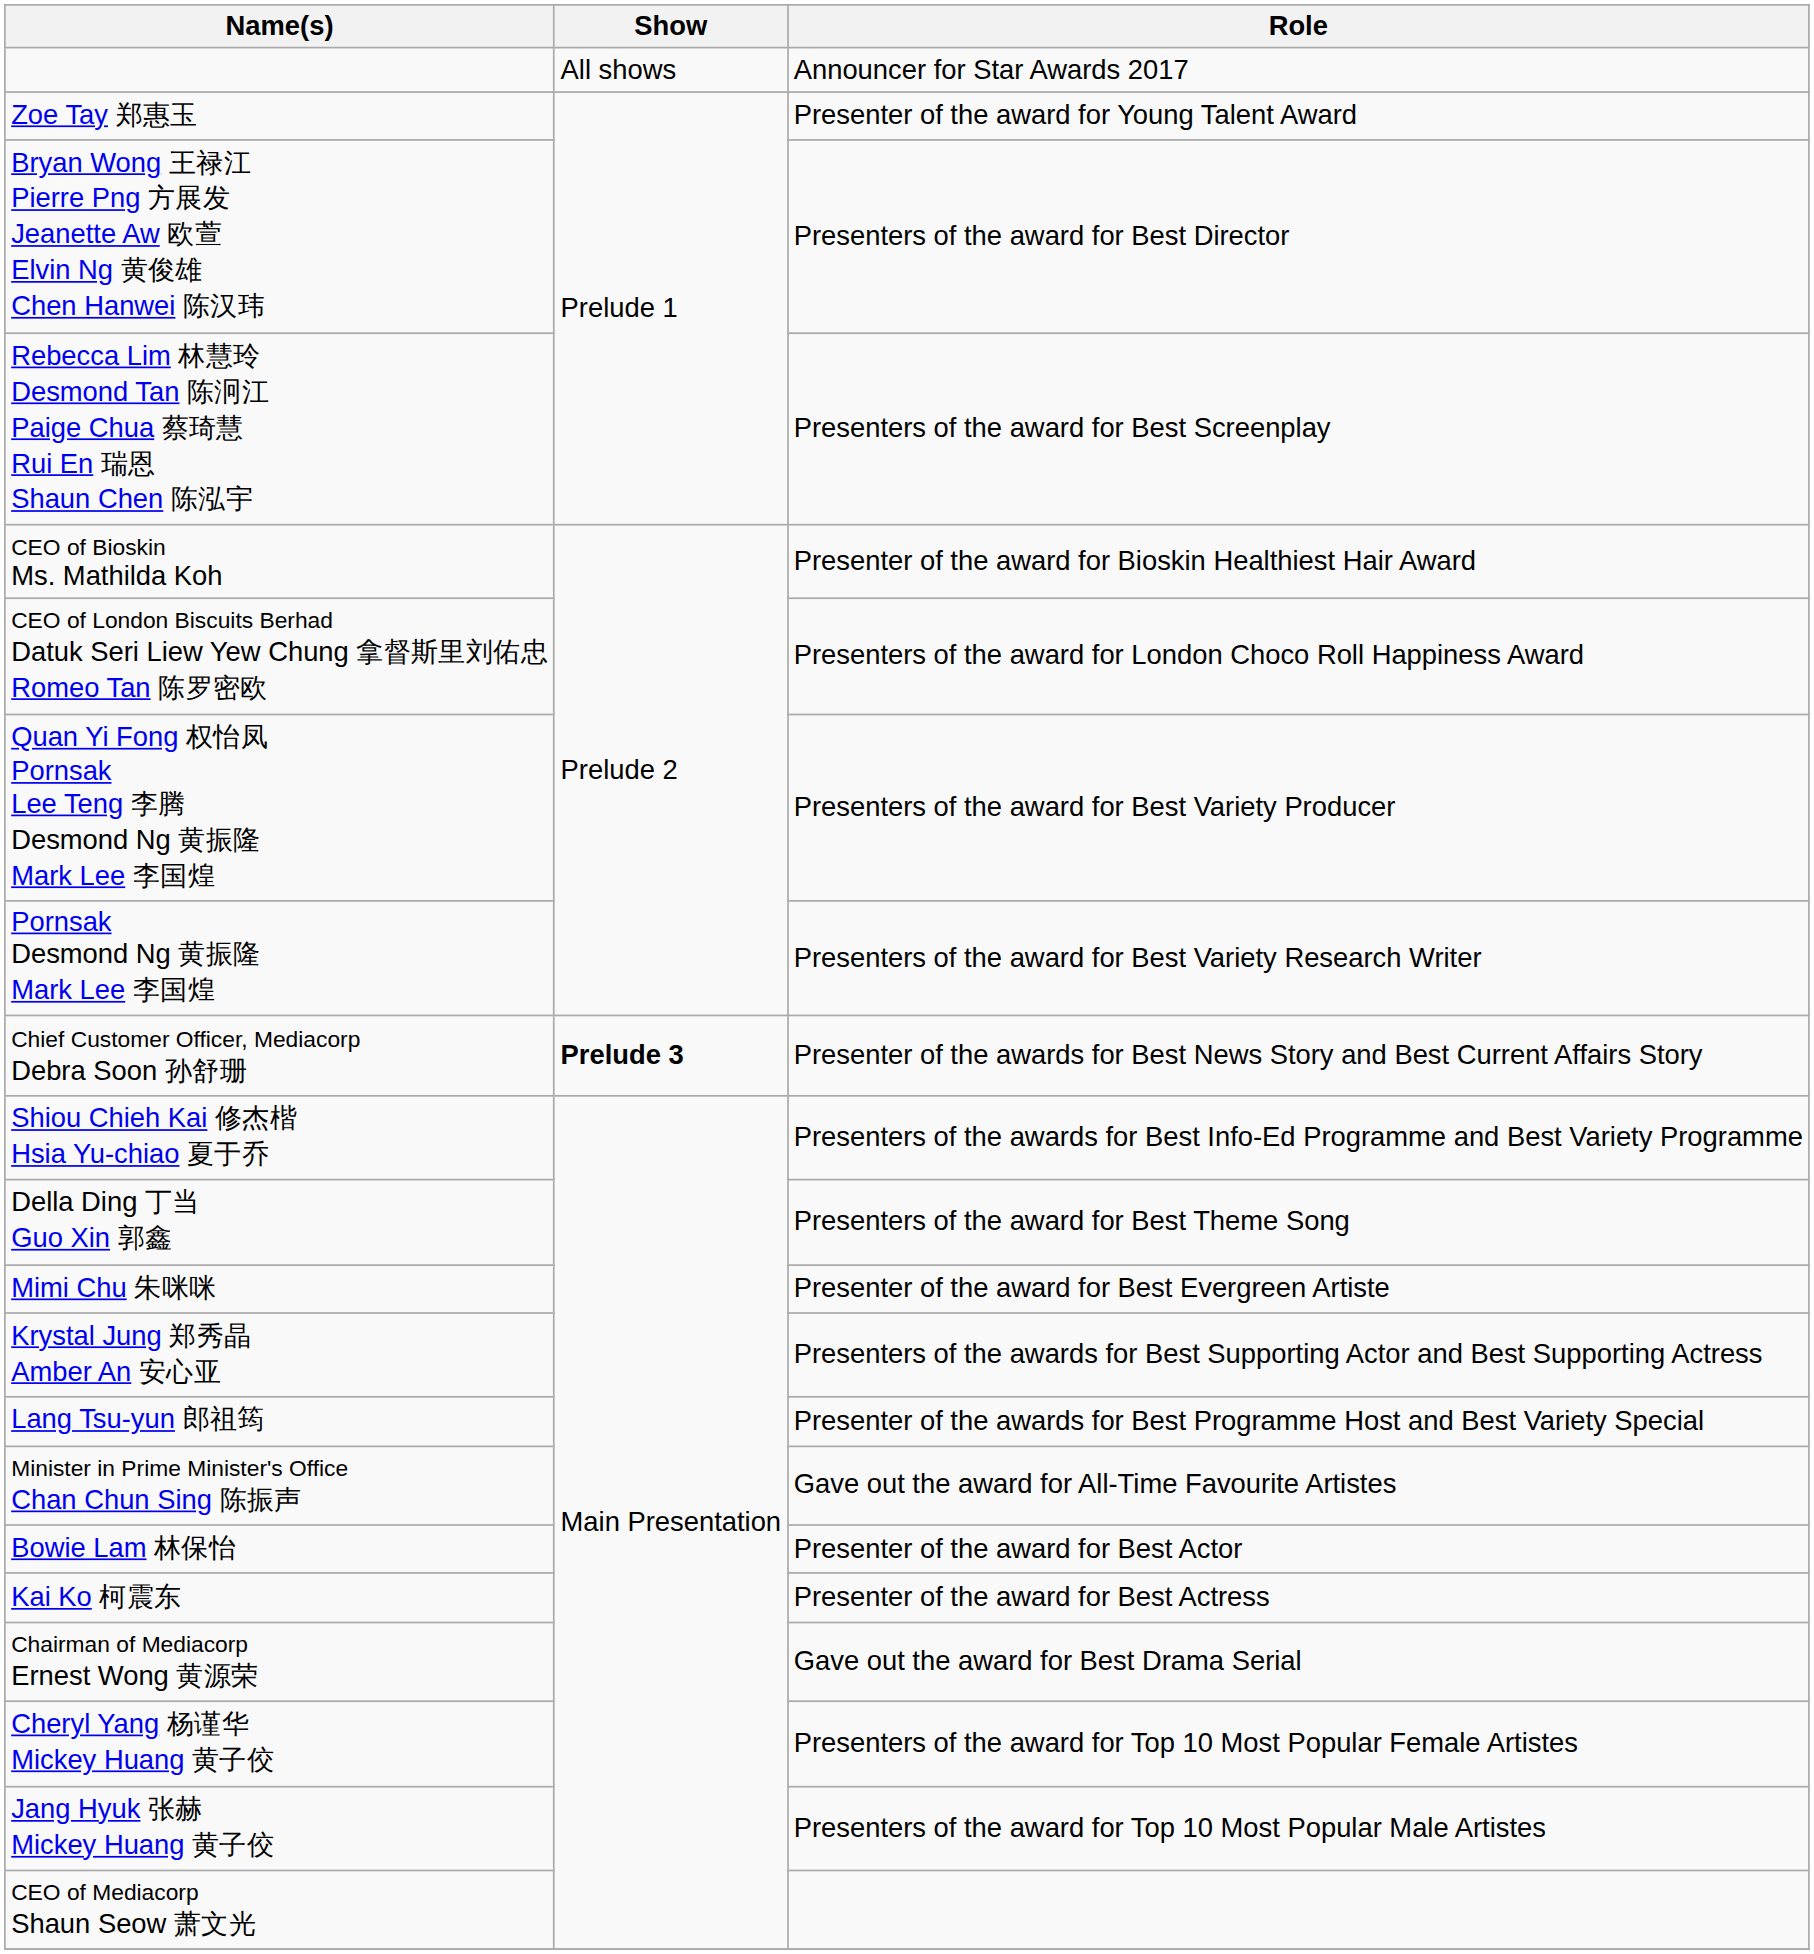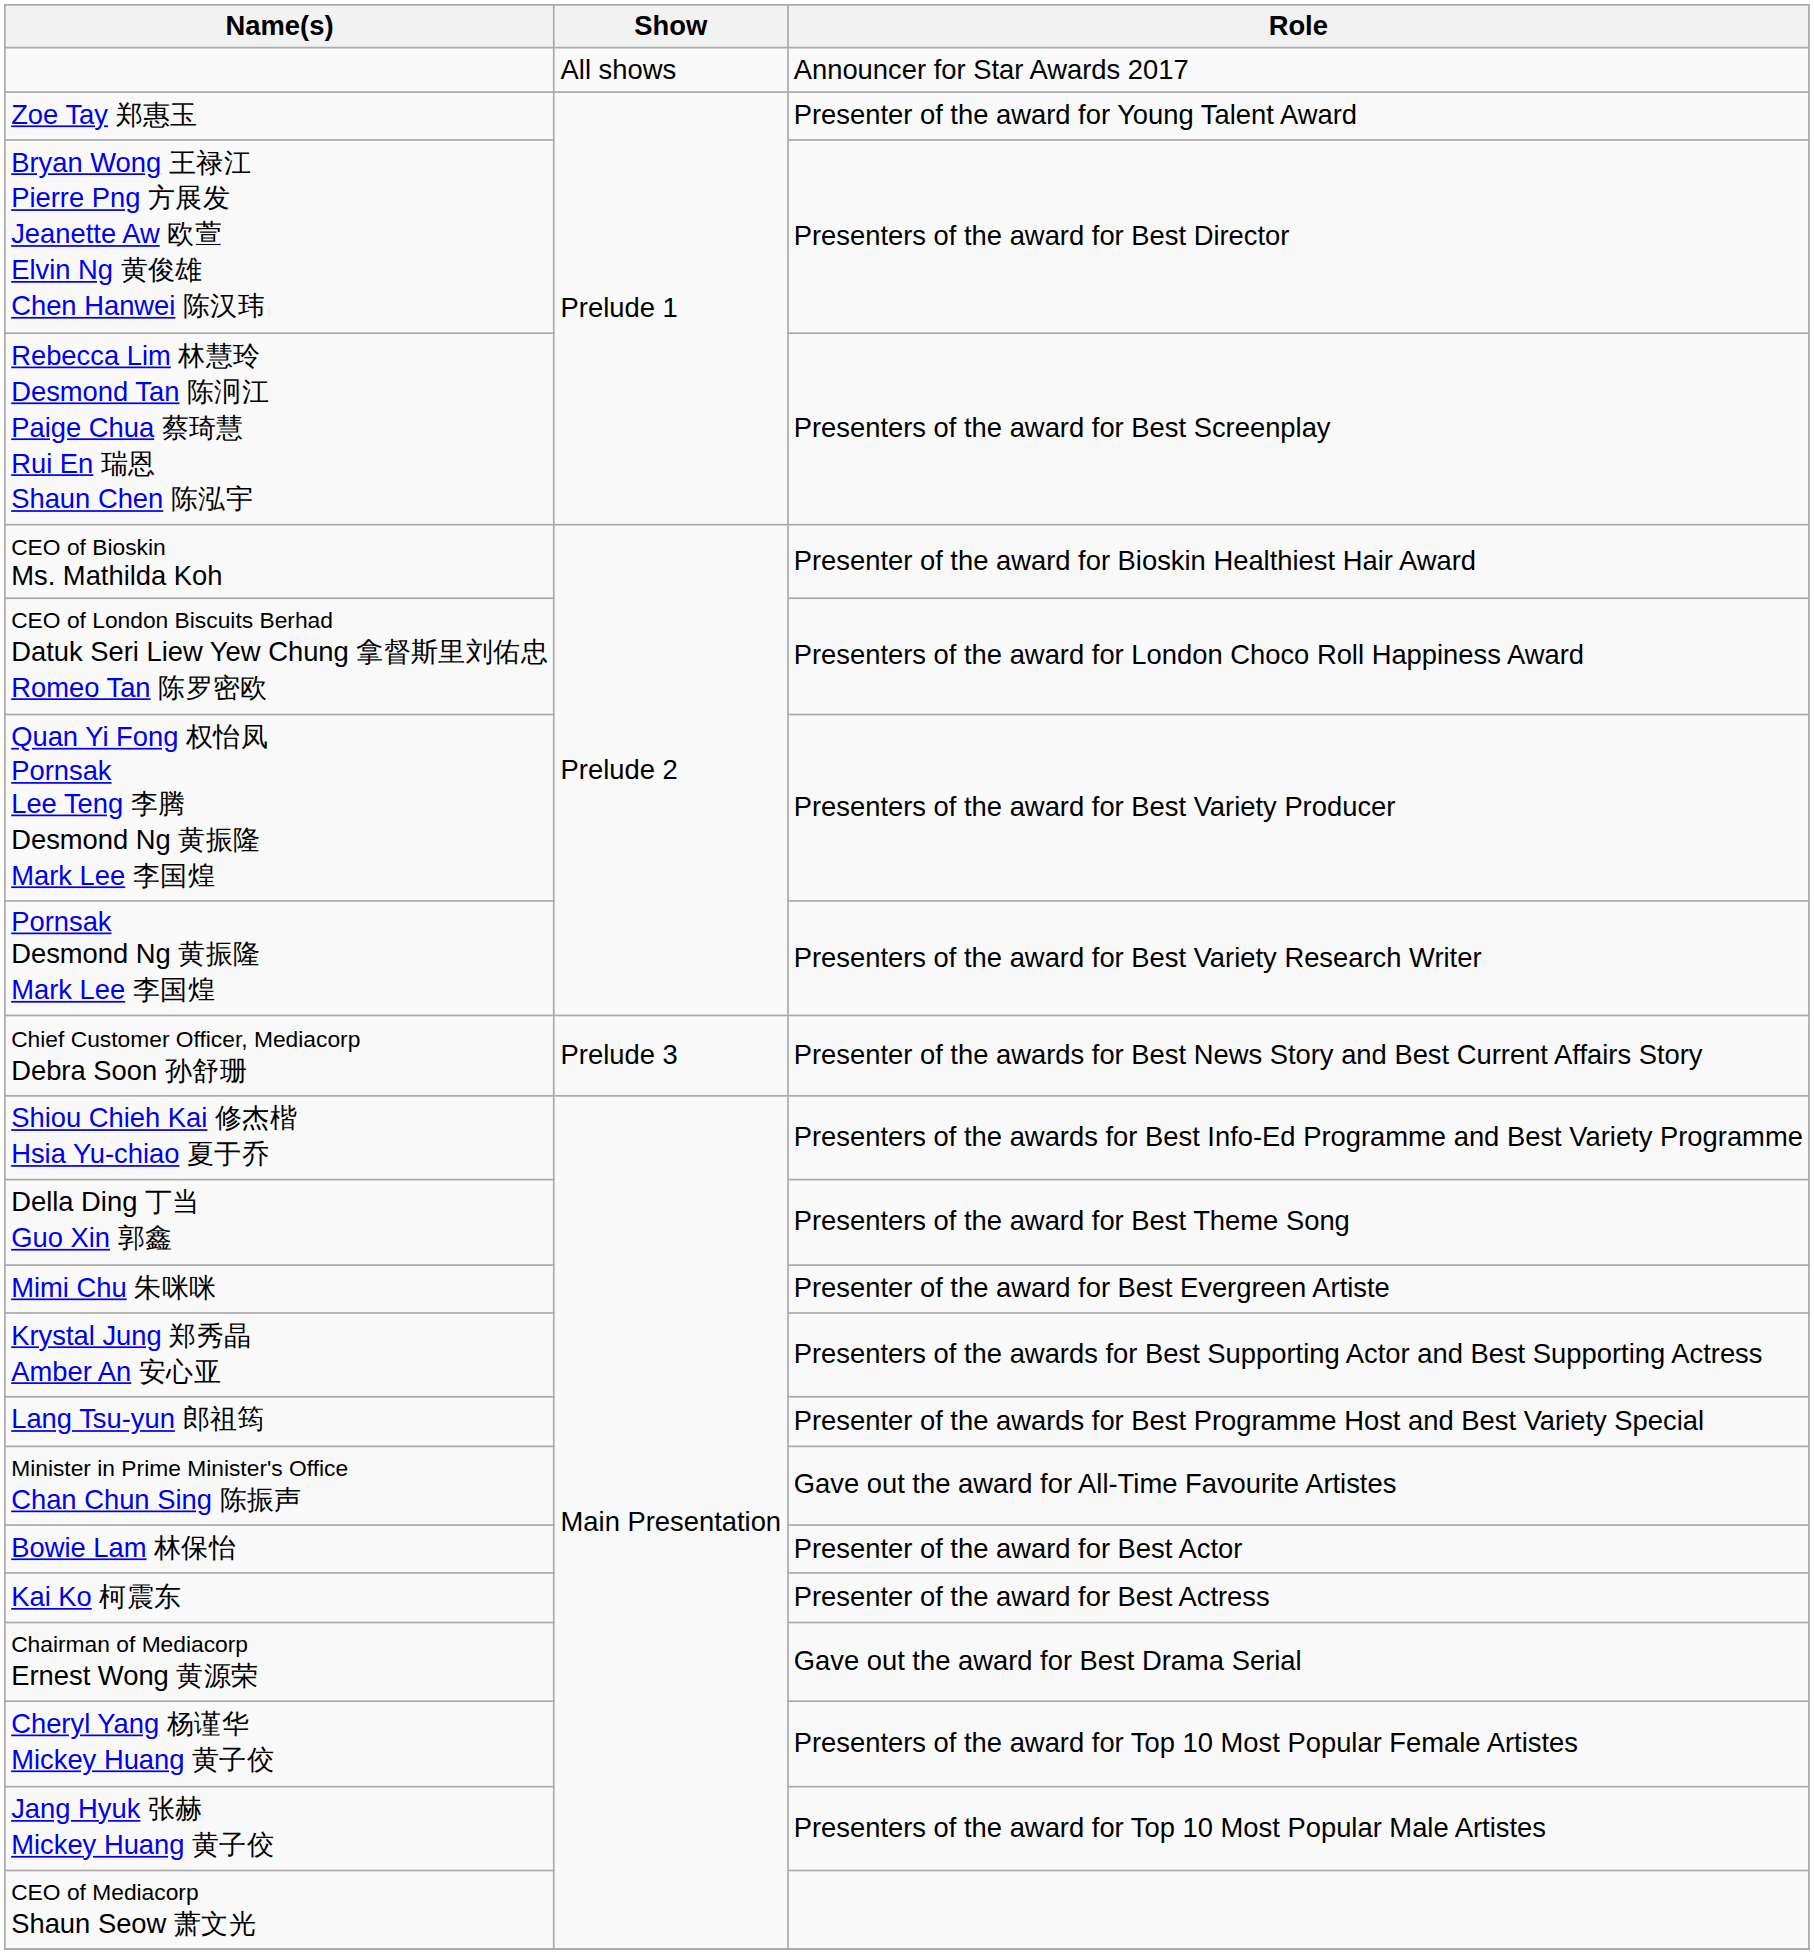(622, 1055) bold -> (619, 1055) normal
